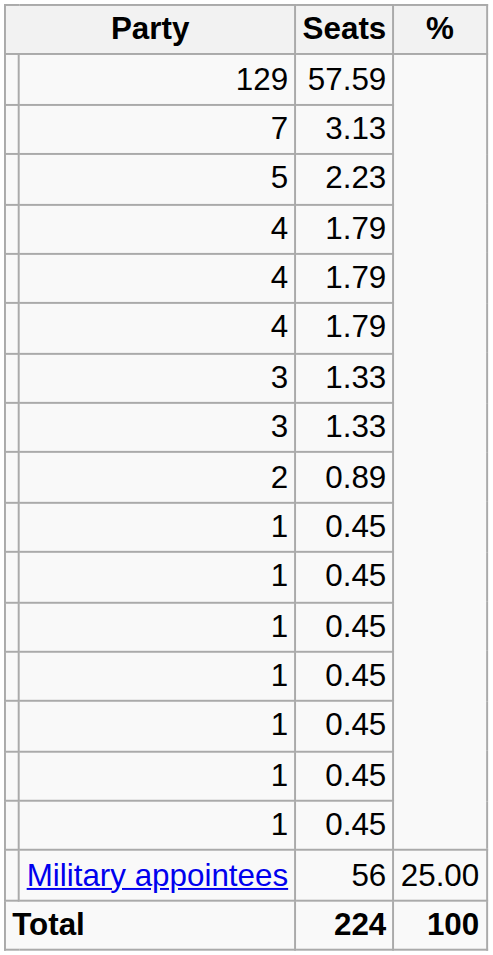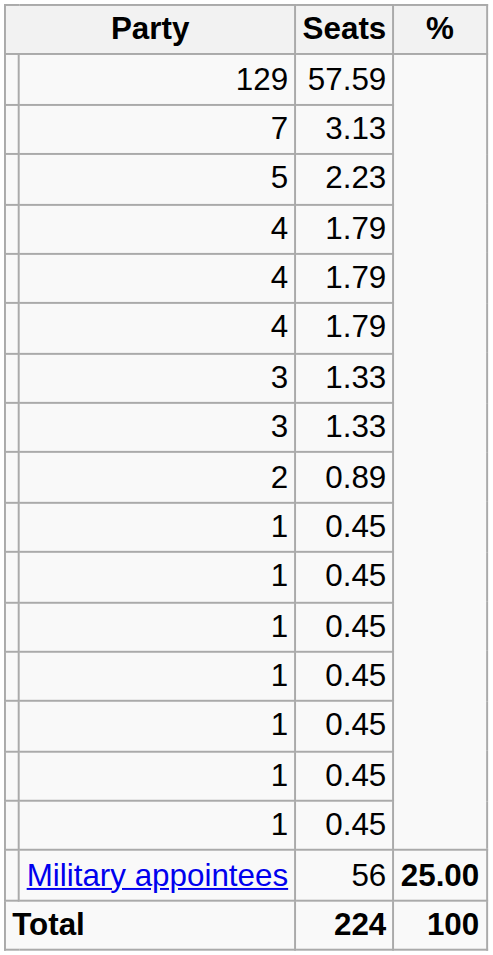(440, 874) normal -> (440, 874) bold
